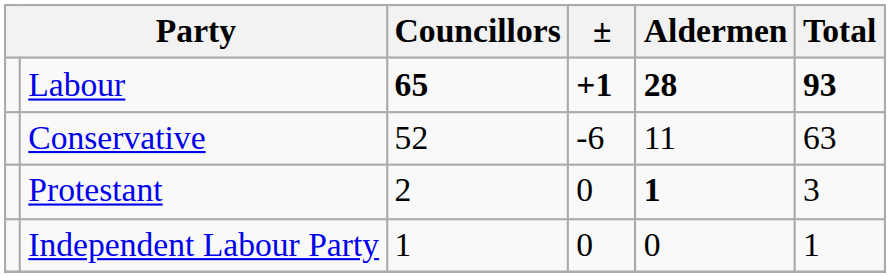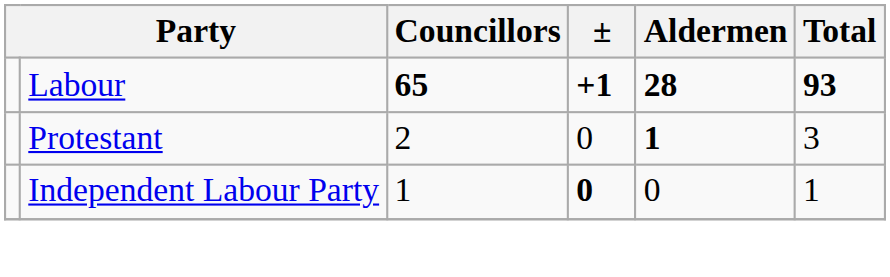- row: (117, 137)
(585, 244) normal -> (585, 191) bold
